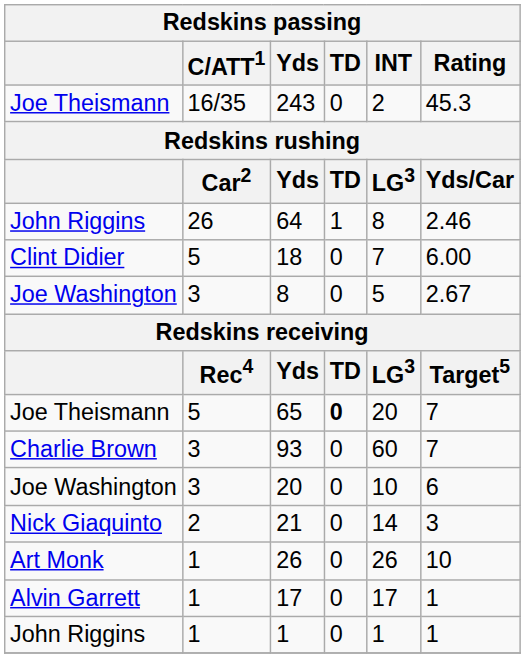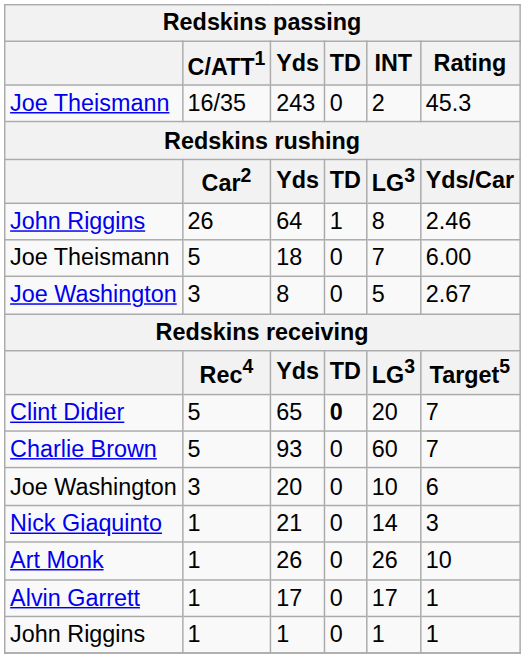(67, 257) Clint Didier -> (90, 257) Joe Theismann
(90, 412) Joe Theismann -> (67, 412) Clint Didier
(194, 449) 3 -> (194, 449) 5
(194, 523) 2 -> (194, 523) 1
